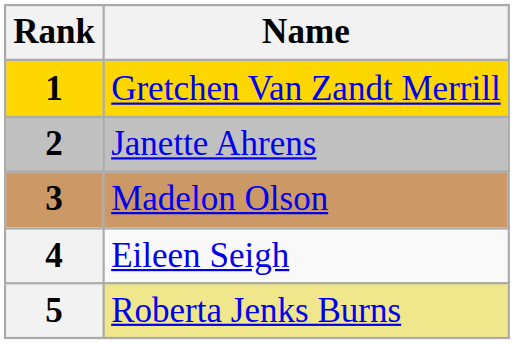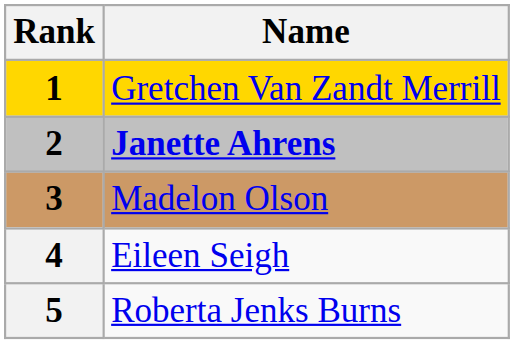(214, 143) normal -> (223, 143) bold
(256, 310) khaki background -> (256, 310) no background
